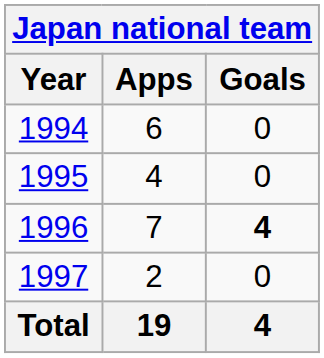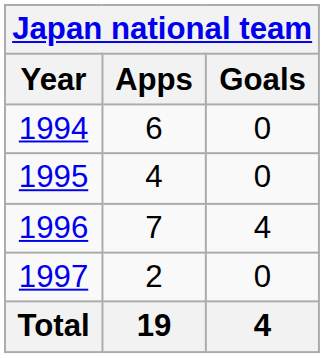(263, 227) bold -> (263, 227) normal
